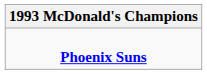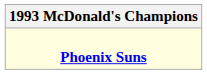(103, 57) no background -> (103, 57) lightyellow background
